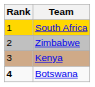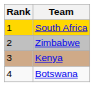(9, 74) bold -> (9, 74) normal
